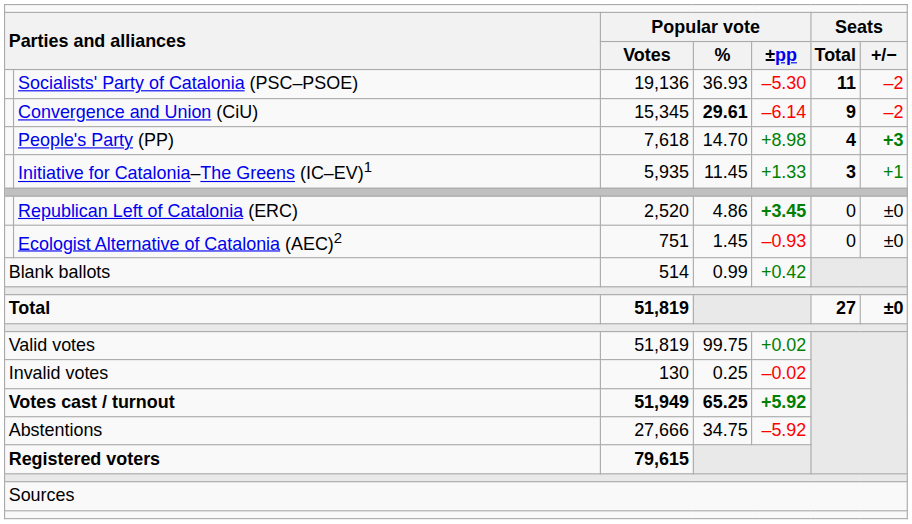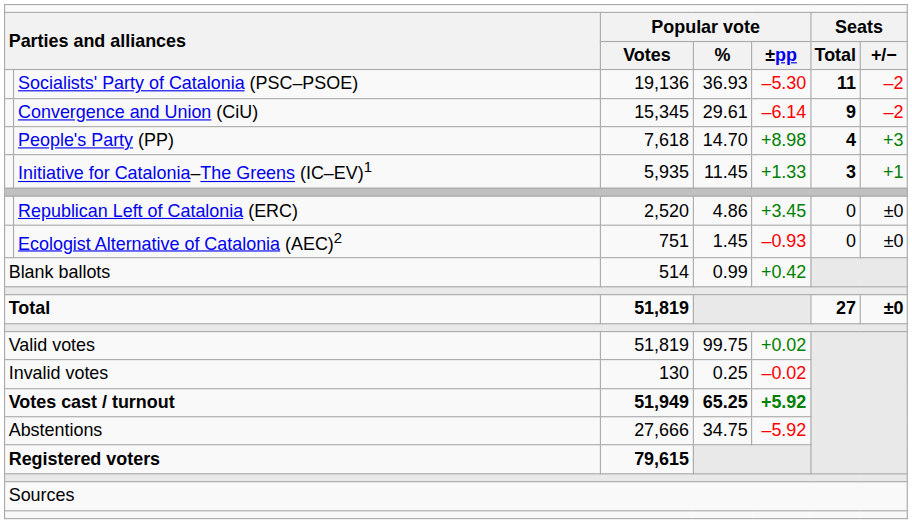(725, 112) bold -> (725, 112) normal
(893, 140) bold -> (893, 140) normal
(784, 210) bold -> (784, 210) normal
